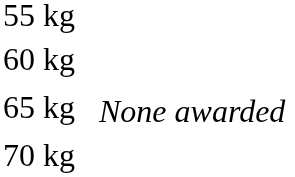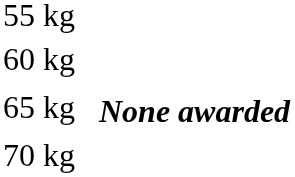(192, 111) normal -> (195, 111) bold
